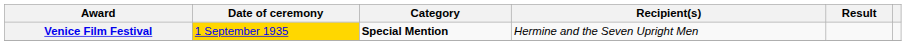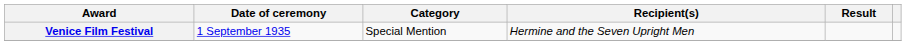(242, 31) gold background -> (244, 31) no background
(405, 31) bold -> (406, 31) normal
